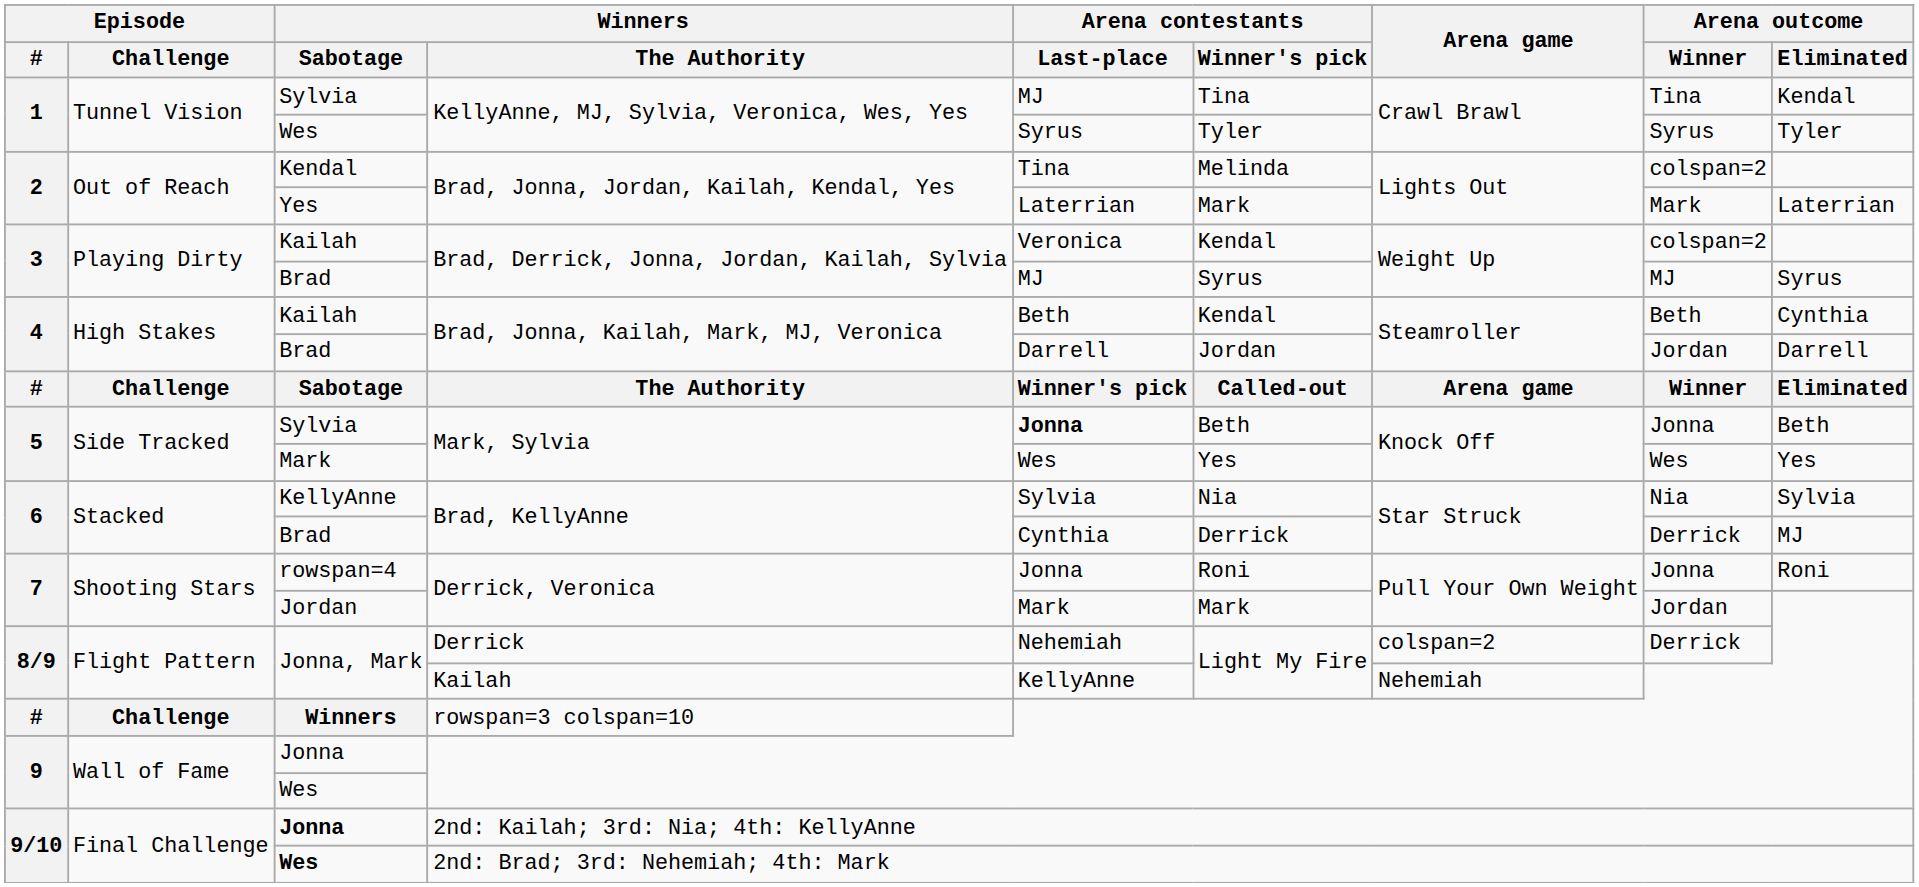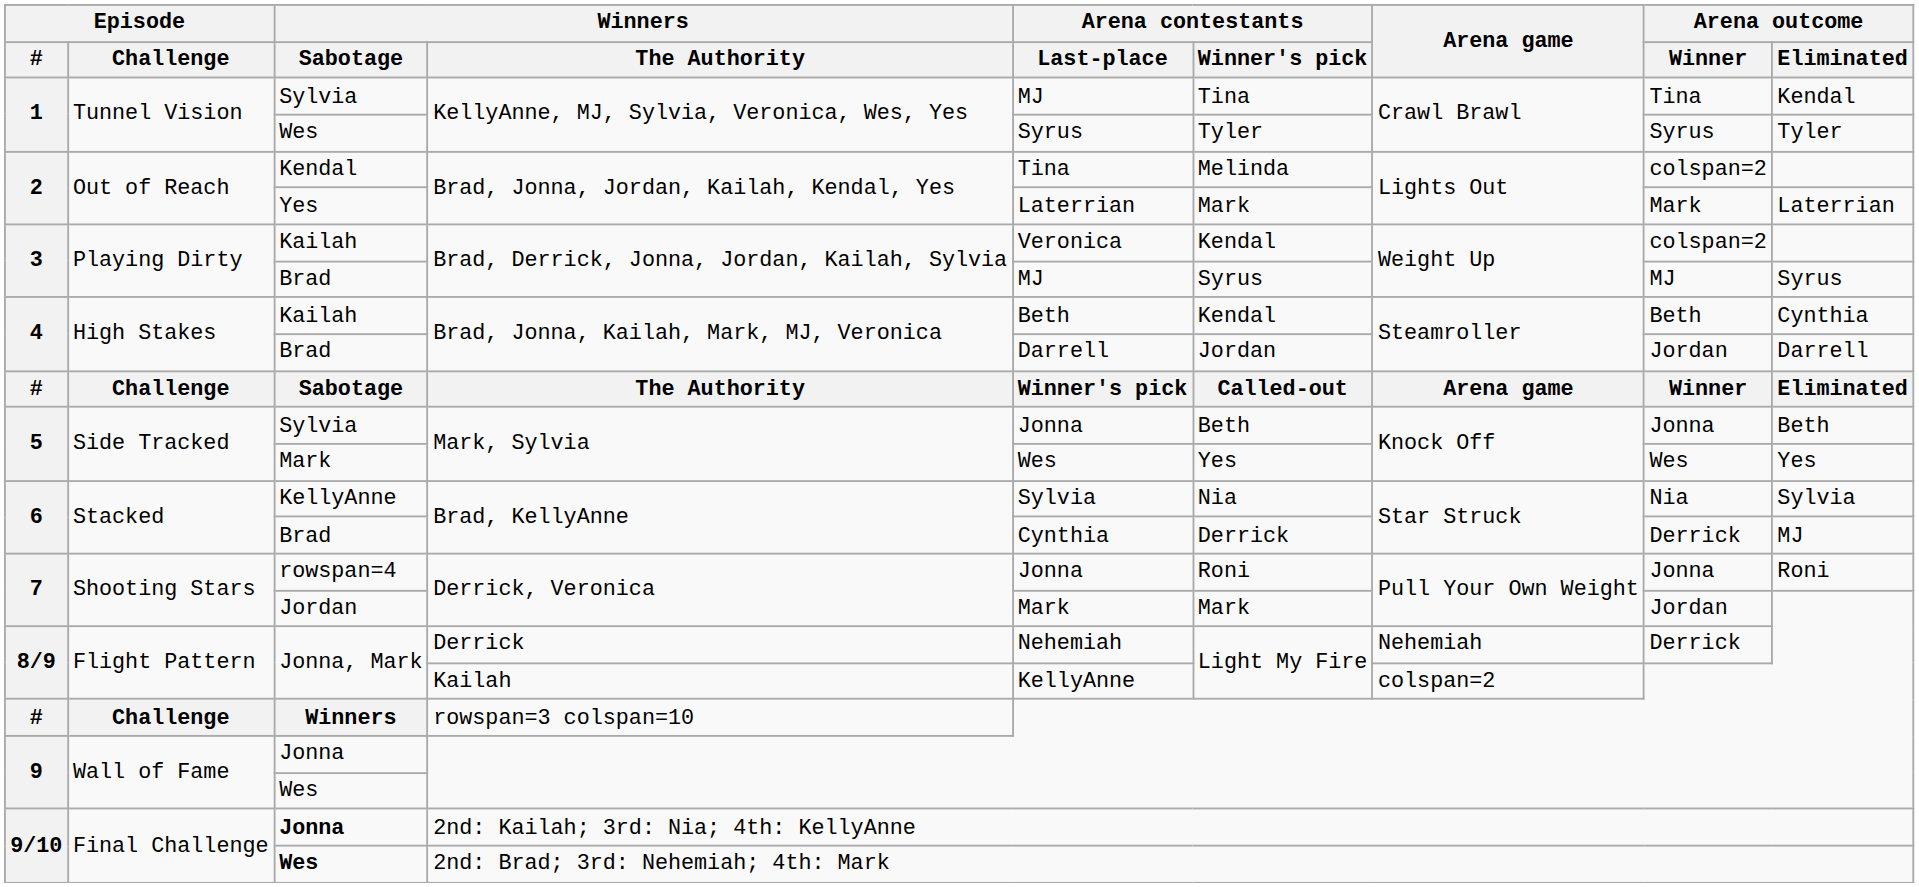(1050, 425) bold -> (1050, 425) normal
(1437, 644) colspan=2 -> (1430, 644) Nehemiah
(1430, 681) Nehemiah -> (1437, 681) colspan=2
